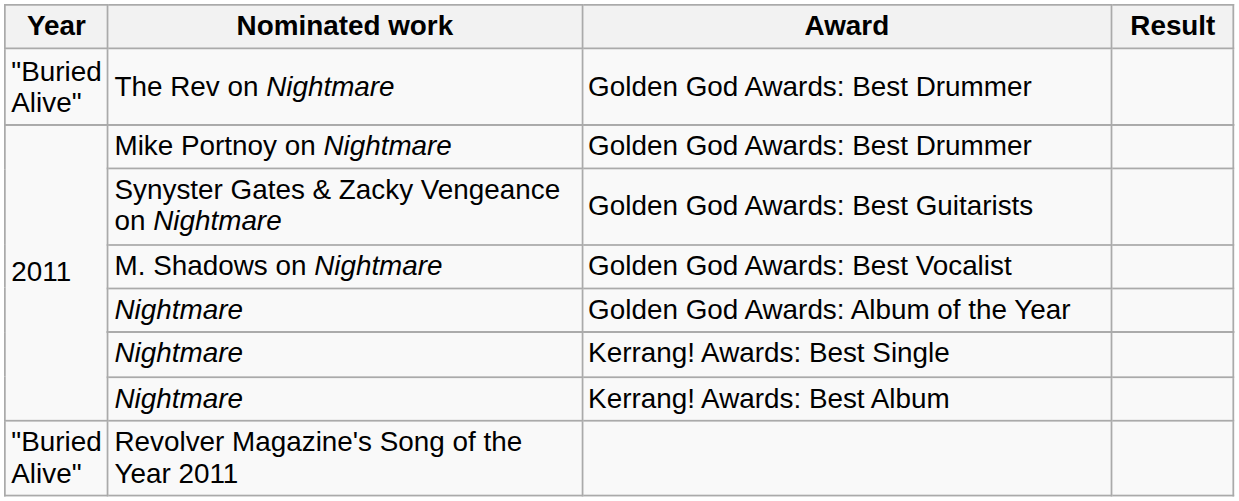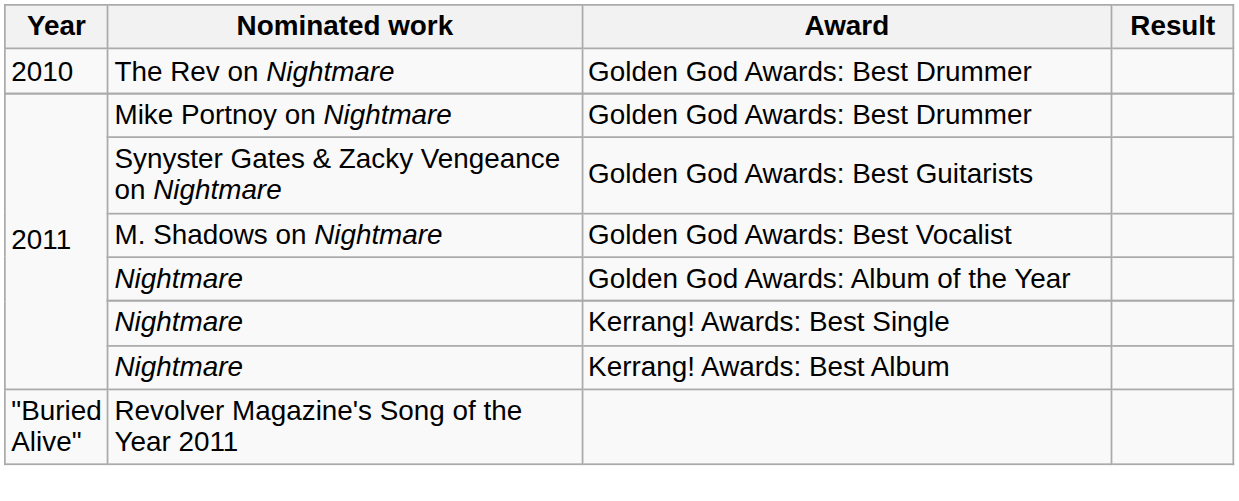(56, 86) "Buried Alive" -> (42, 70) 2010
